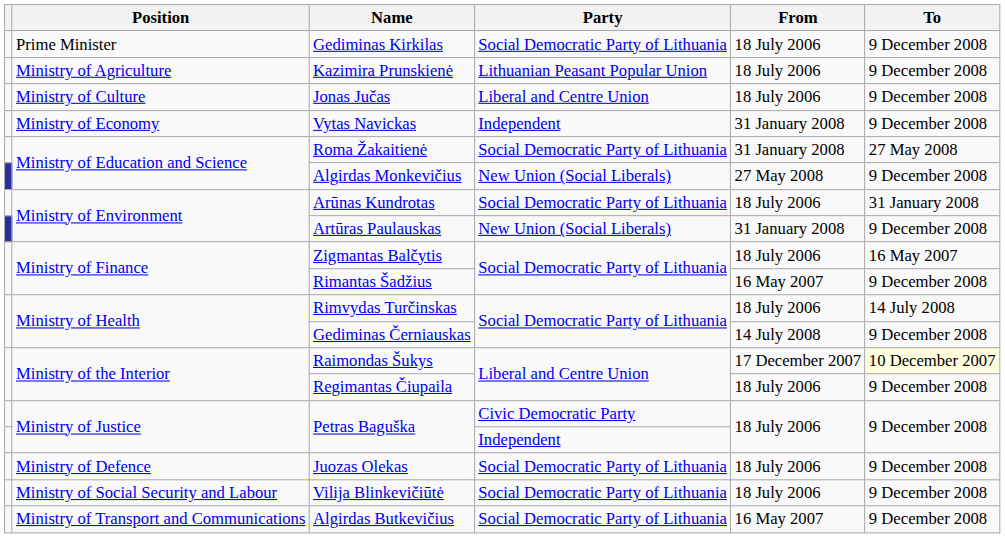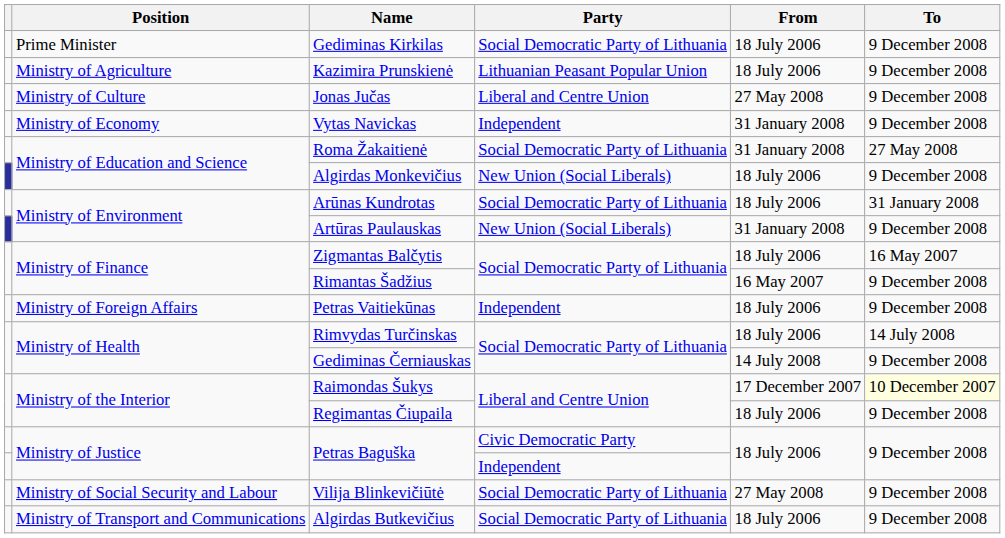(778, 96) 18 July 2006 -> (779, 96) 27 May 2008
(779, 176) 27 May 2008 -> (778, 176) 18 July 2006
+ row: (374, 307)
- row: (360, 466)
(778, 492) 18 July 2006 -> (779, 492) 27 May 2008
(779, 519) 16 May 2007 -> (778, 519) 18 July 2006
